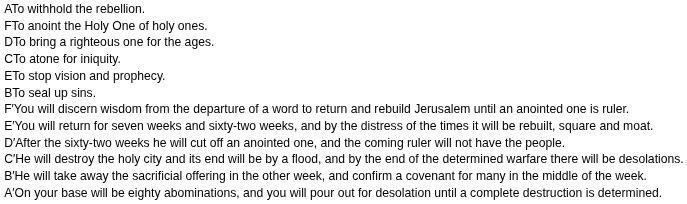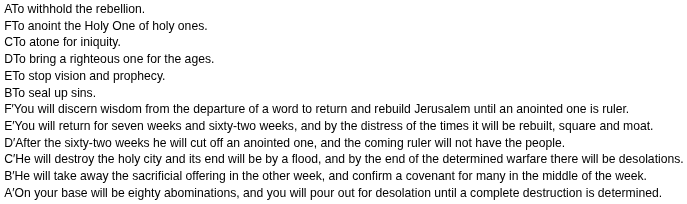(109, 42) DTo bring a righteous one for the ages. -> (62, 42) CTo atone for iniquity.
(62, 59) CTo atone for iniquity. -> (109, 59) DTo bring a righteous one for the ages.
